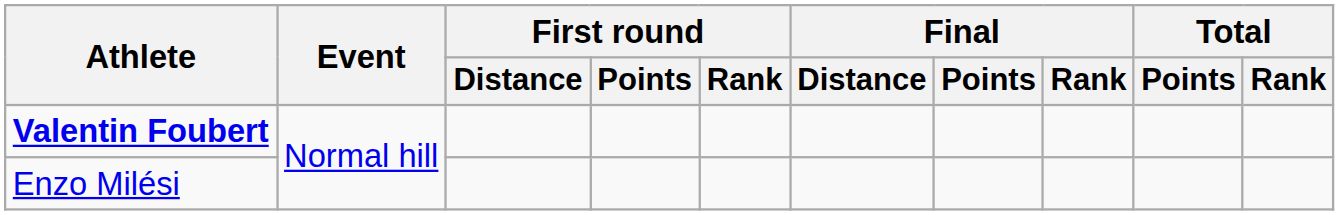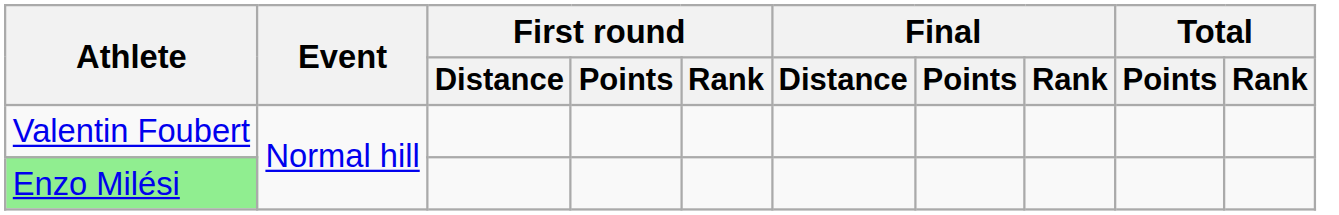(141, 132) bold -> (131, 132) normal
(96, 183) no background -> (96, 183) lightgreen background
